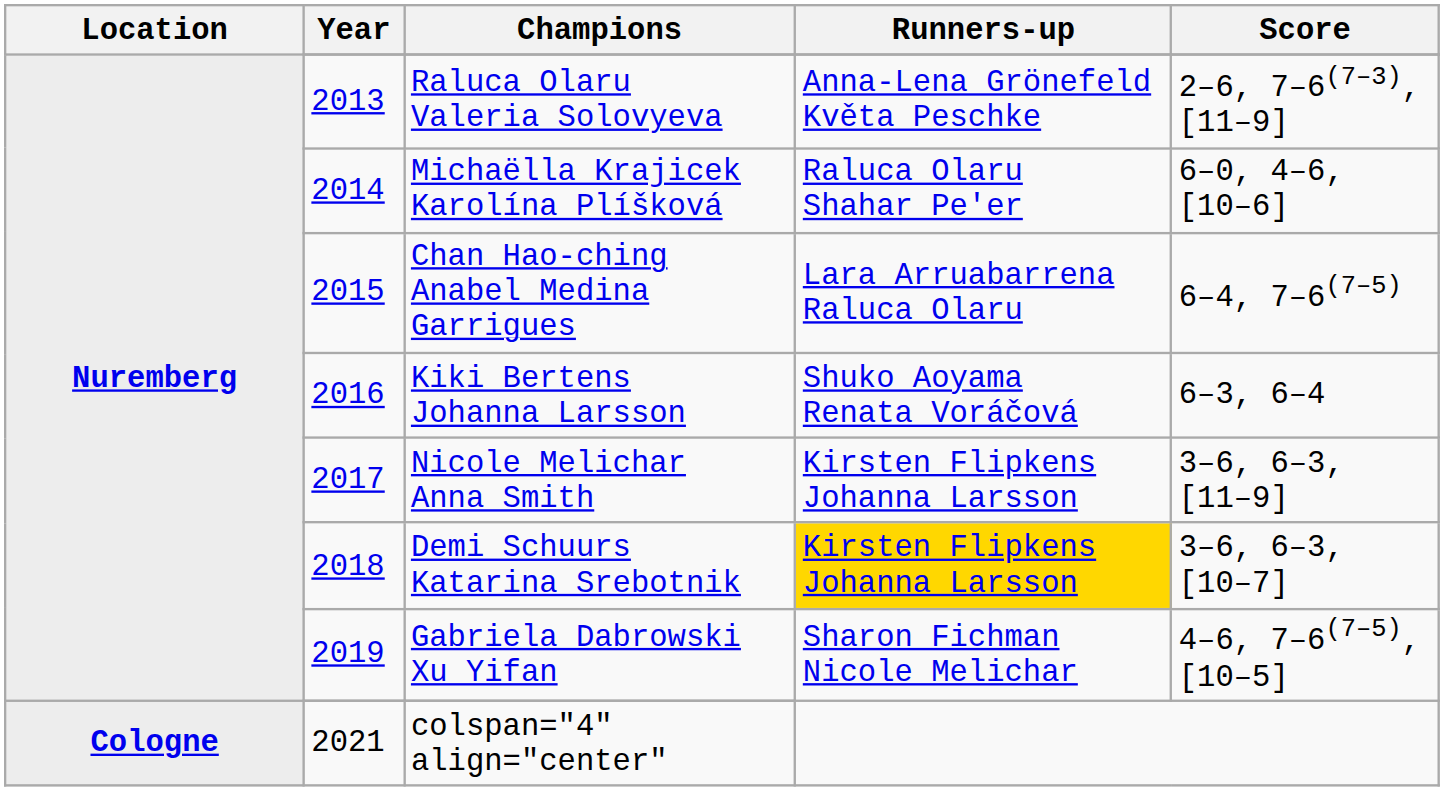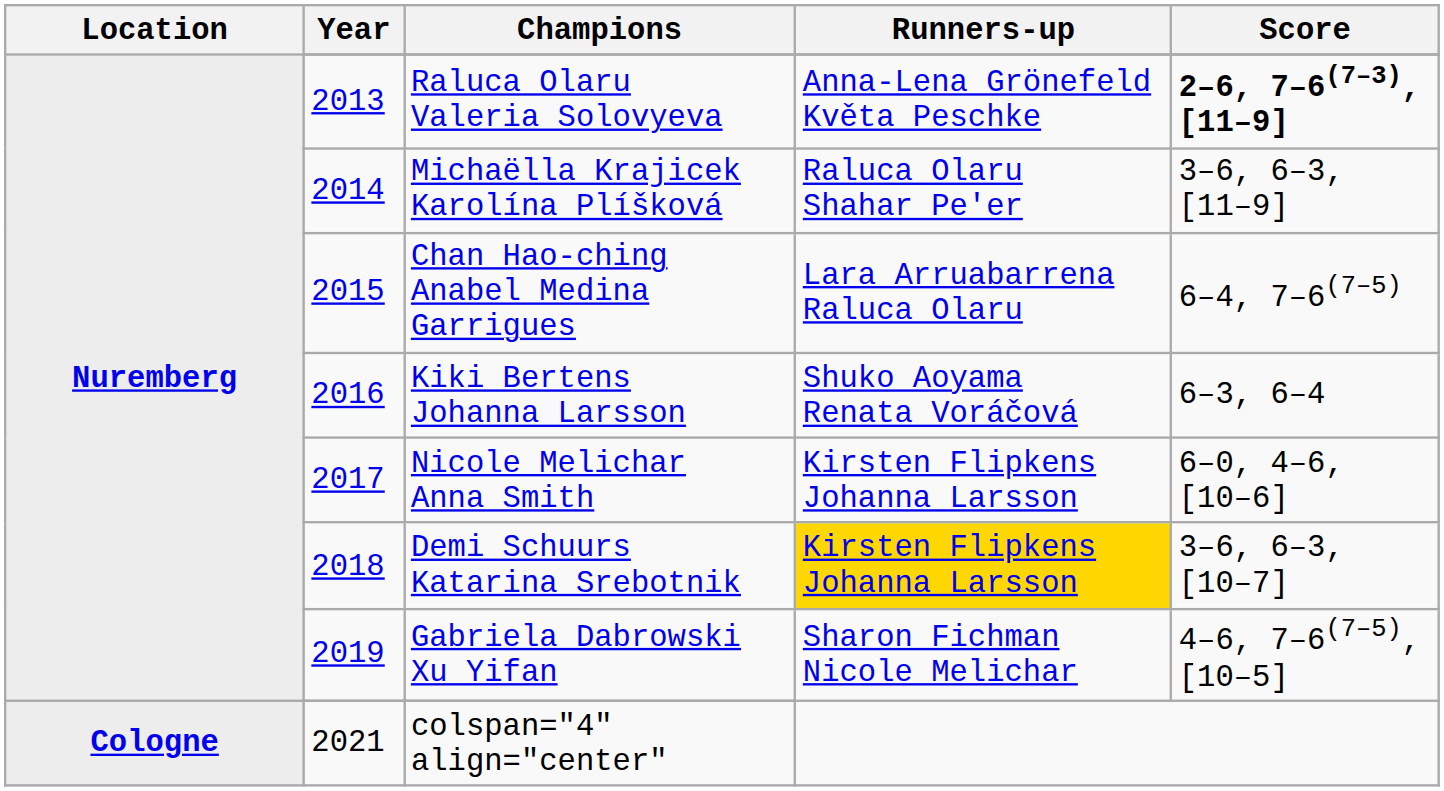(1299, 101) normal -> (1299, 101) bold
(1261, 190) 6–0, 4–6, [10–6] -> (1261, 190) 3–6, 6–3, [11–9]
(1261, 481) 3–6, 6–3, [11–9] -> (1261, 481) 6–0, 4–6, [10–6]
